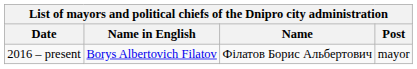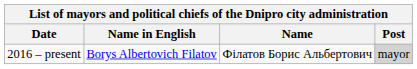(394, 53) no background -> (394, 53) lightgrey background
